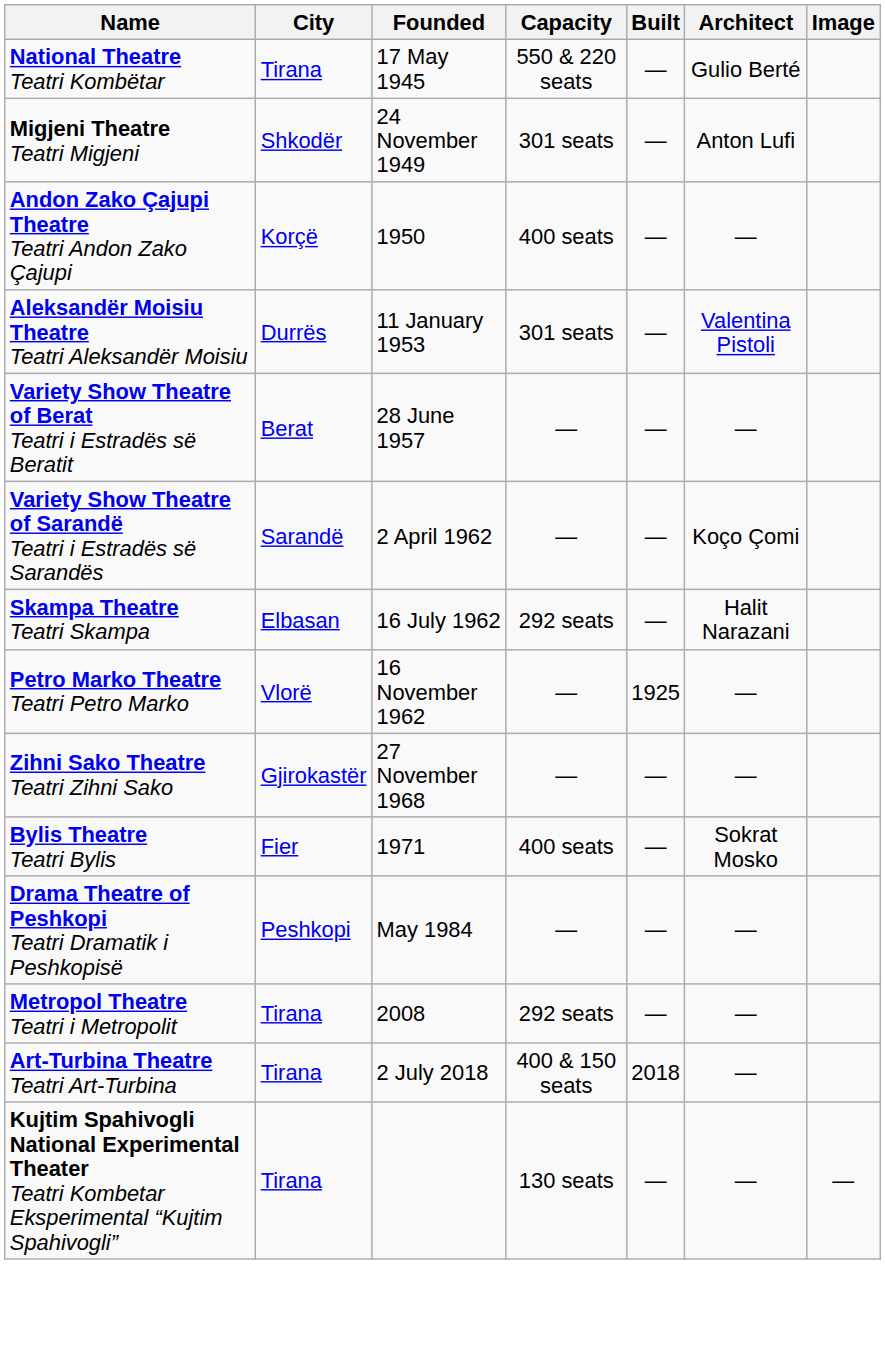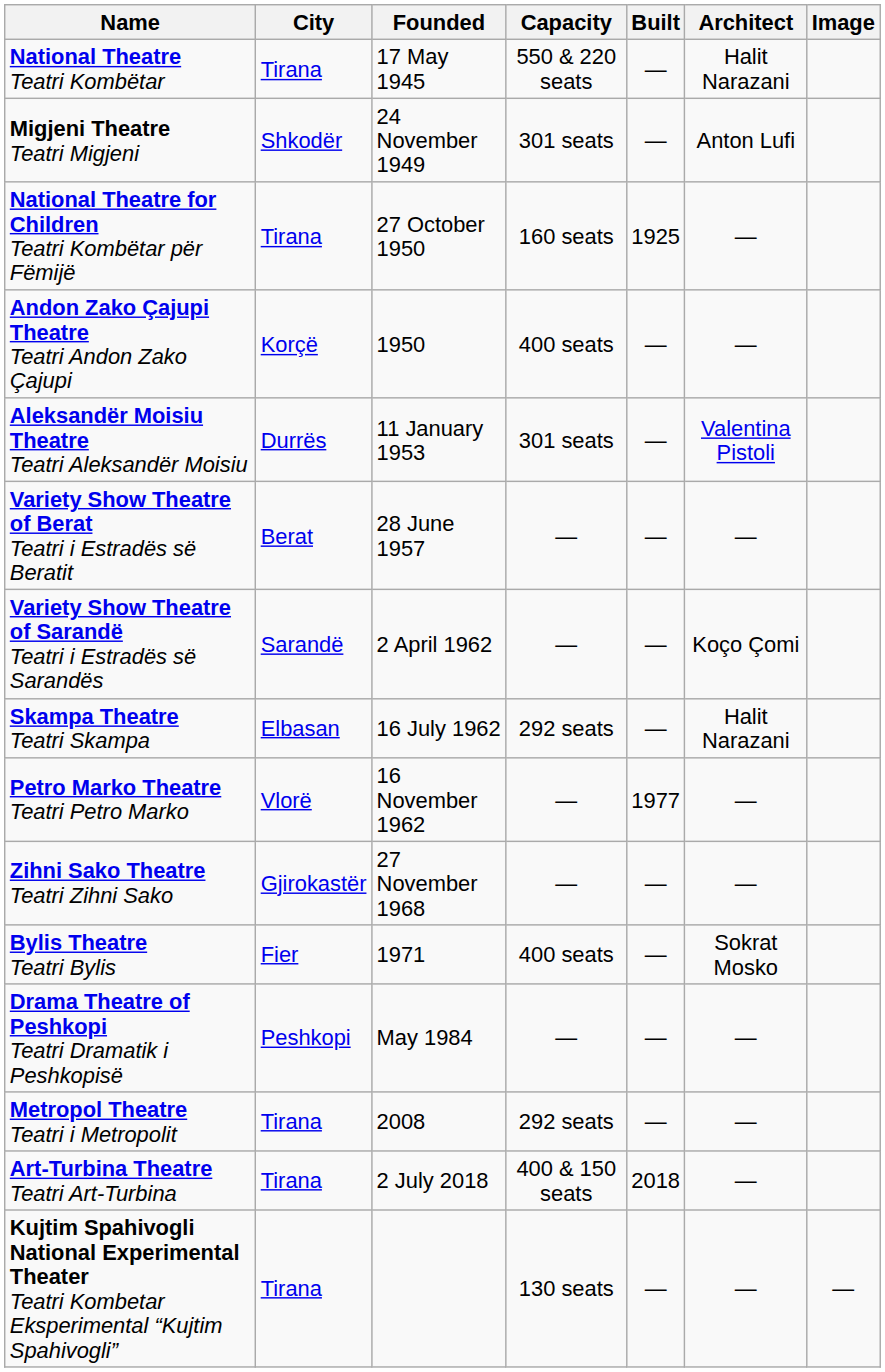(746, 69) Gulio Berté -> (746, 69) Halit Narazani
+ row: (113, 236)
(656, 691) 1925 -> (656, 799) 1977
